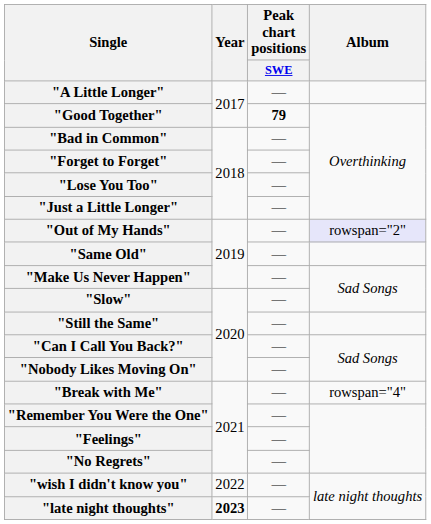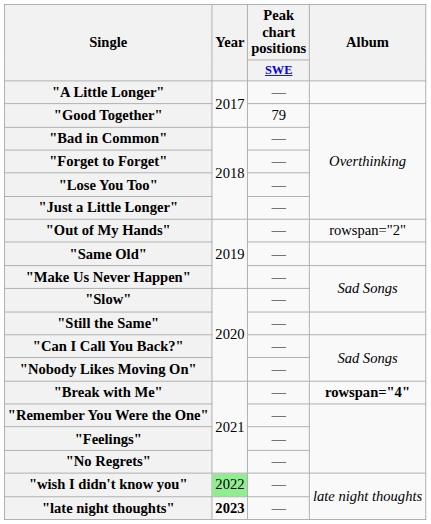(279, 115) bold -> (279, 115) normal
(368, 230) lavender background -> (368, 230) no background
(368, 392) normal -> (368, 392) bold
(230, 484) no background -> (230, 484) lightgreen background
